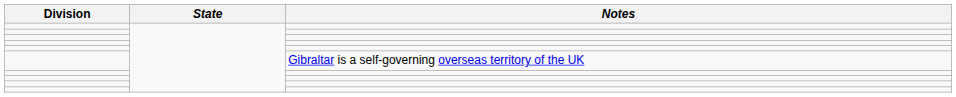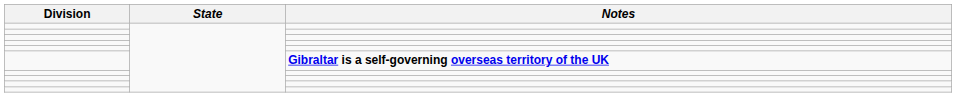(436, 60) normal -> (449, 60) bold
